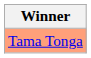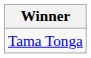(45, 40) lightsalmon background -> (45, 40) no background
